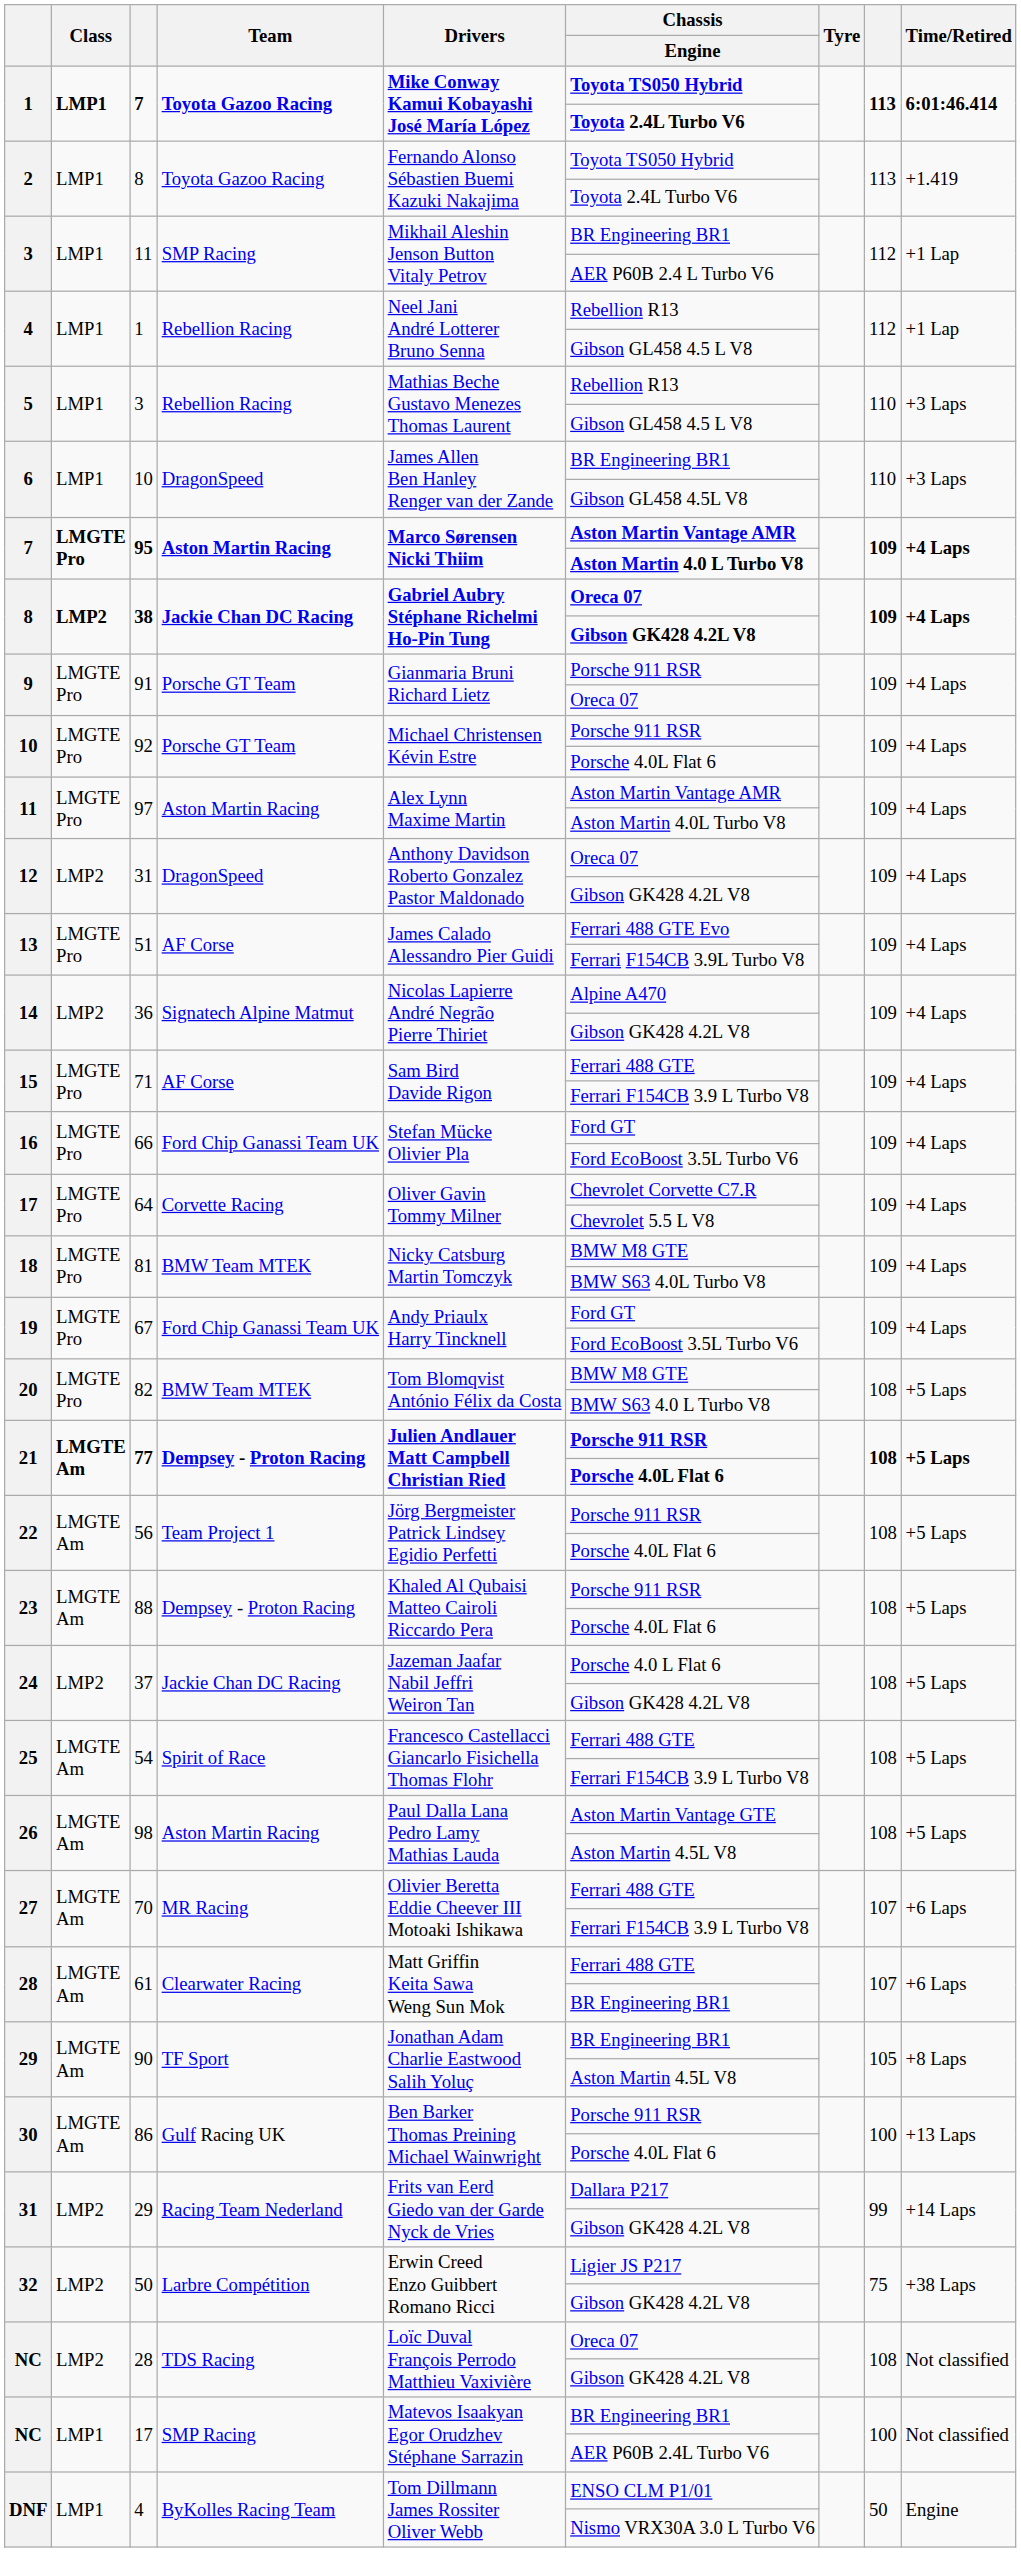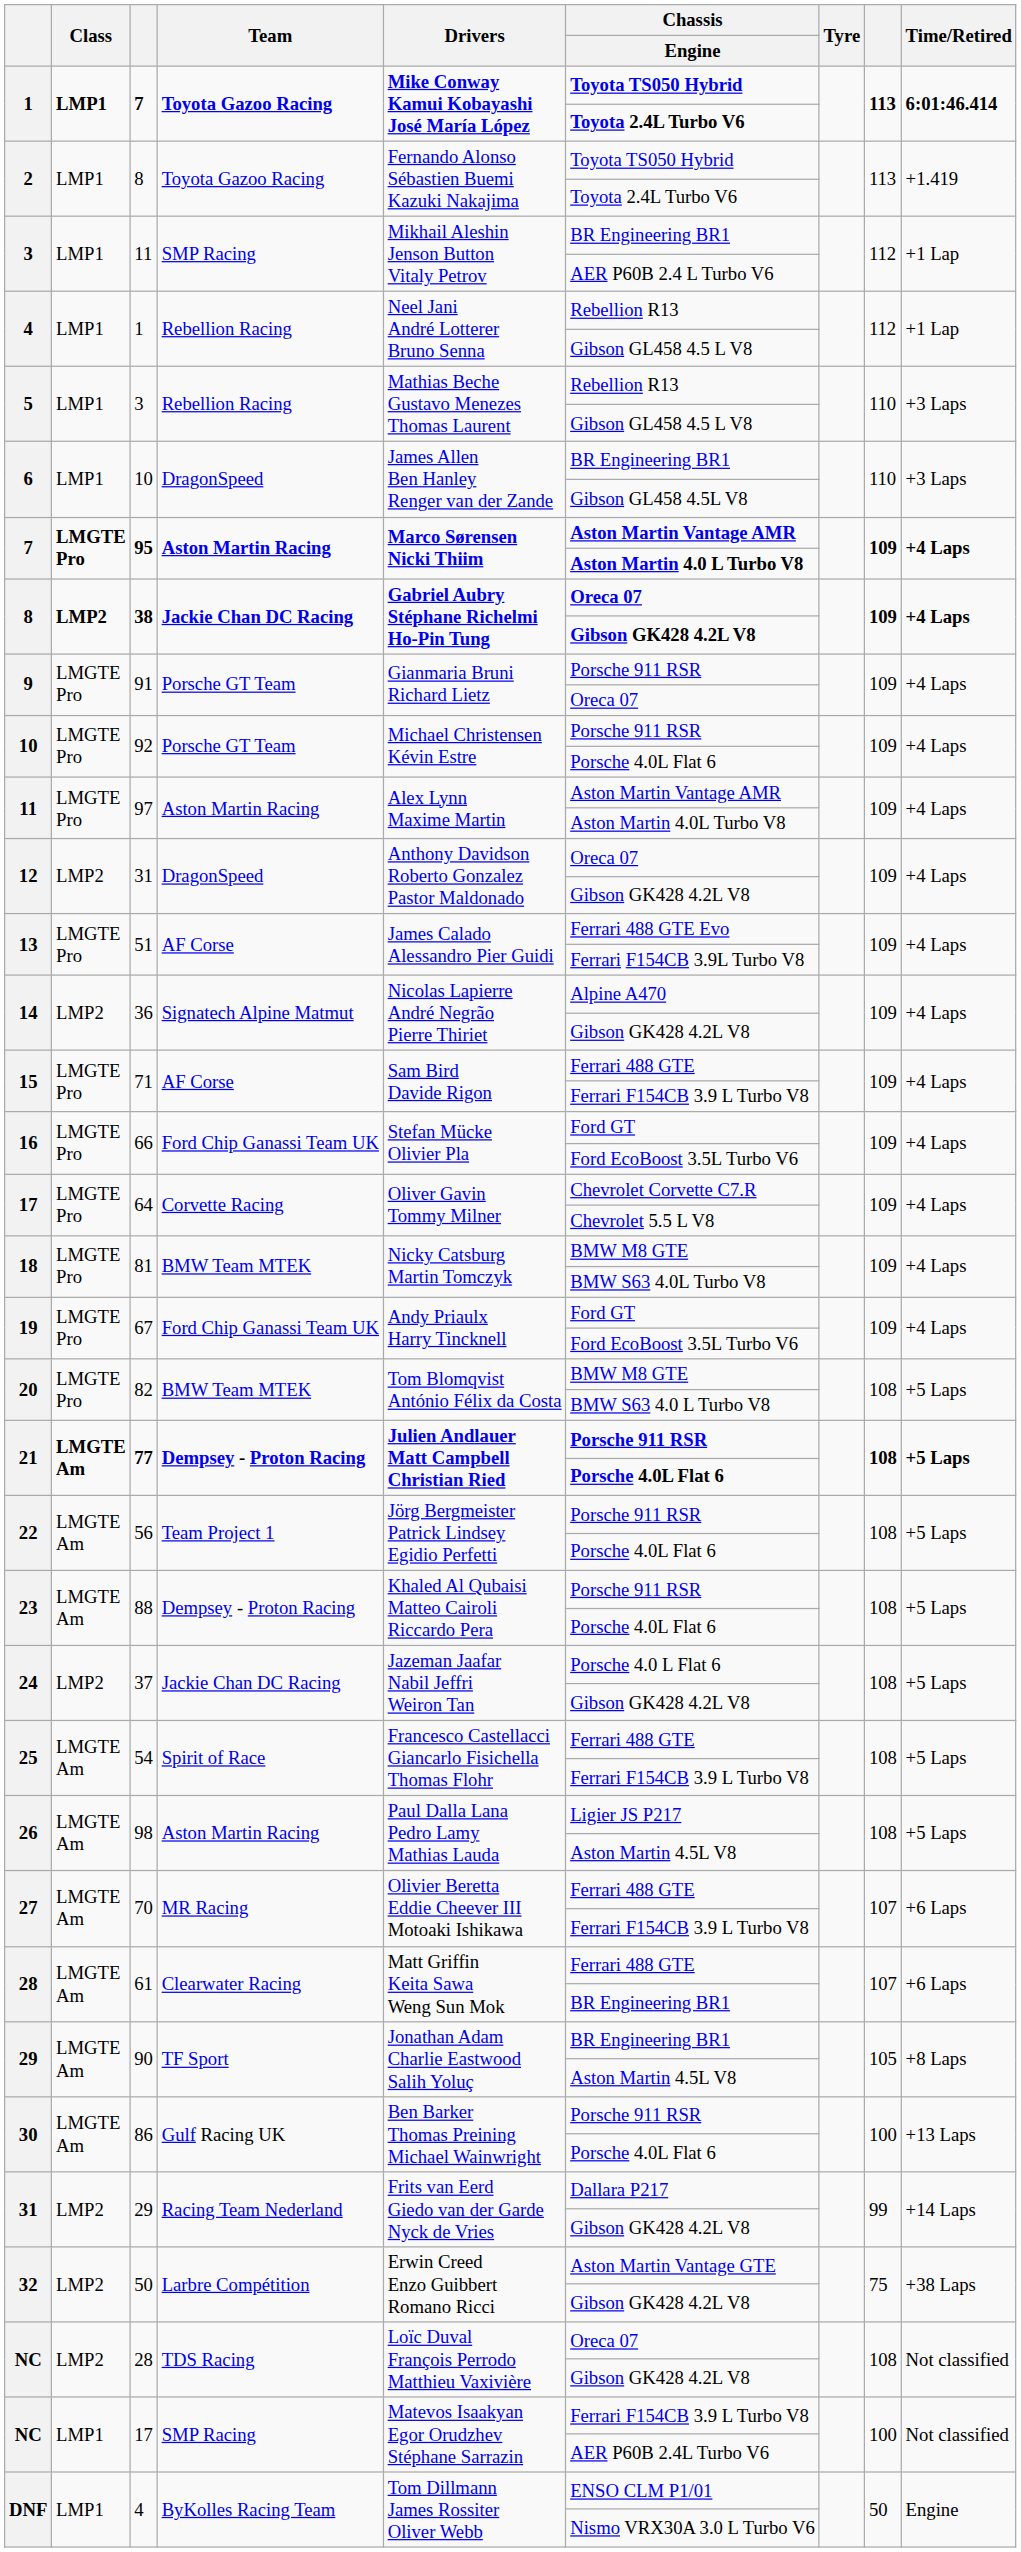(673, 1814) Aston Martin Vantage GTE -> (626, 1814) Ligier JS P217
(626, 2265) Ligier JS P217 -> (673, 2265) Aston Martin Vantage GTE
(650, 2415) BR Engineering BR1 -> (690, 2415) Ferrari F154CB 3.9 L Turbo V8
